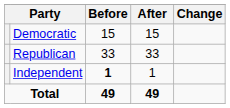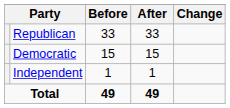rows swapped: (44, 53) <-> (45, 34)
(108, 73) bold -> (108, 73) normal
